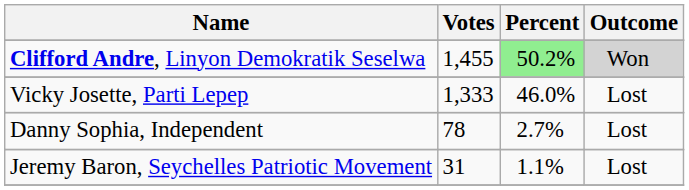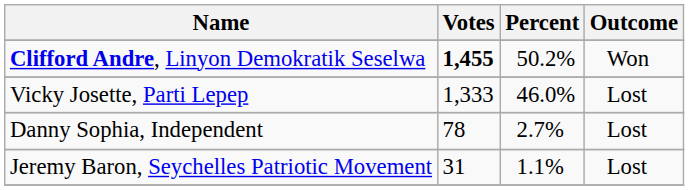(468, 58) normal -> (468, 58) bold
(540, 58) lightgreen background -> (540, 58) no background
(619, 58) lightgrey background -> (619, 58) no background
